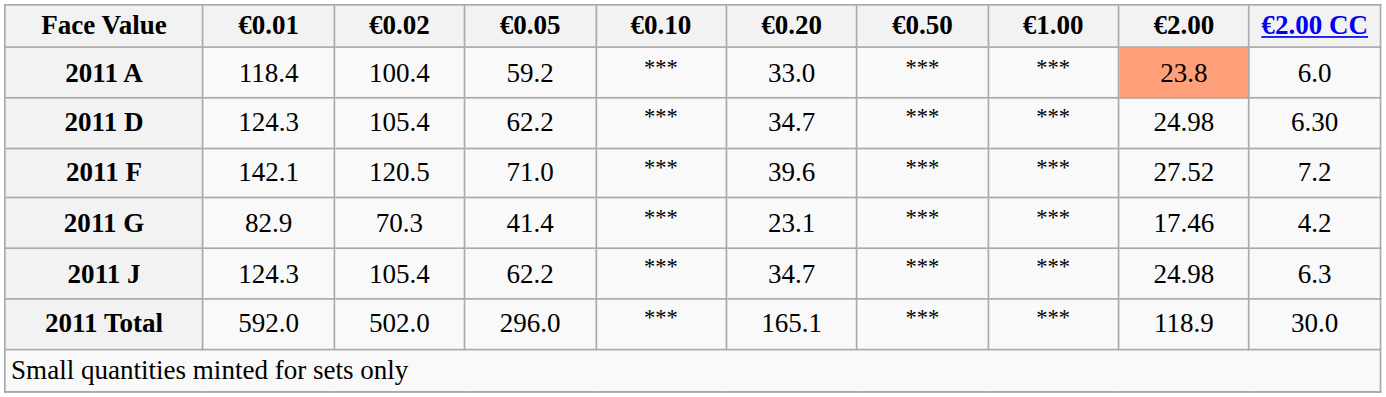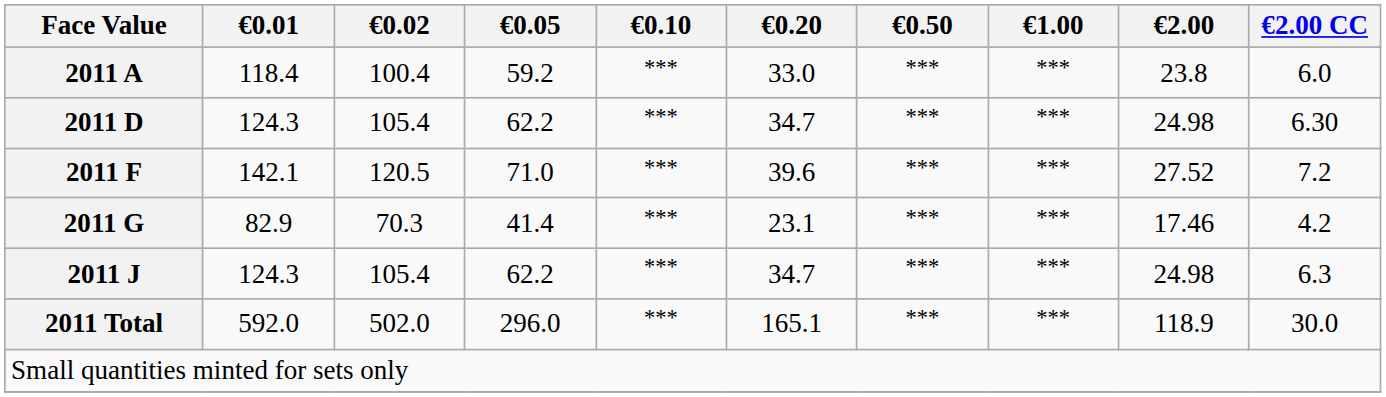(1184, 72) lightsalmon background -> (1184, 72) no background
